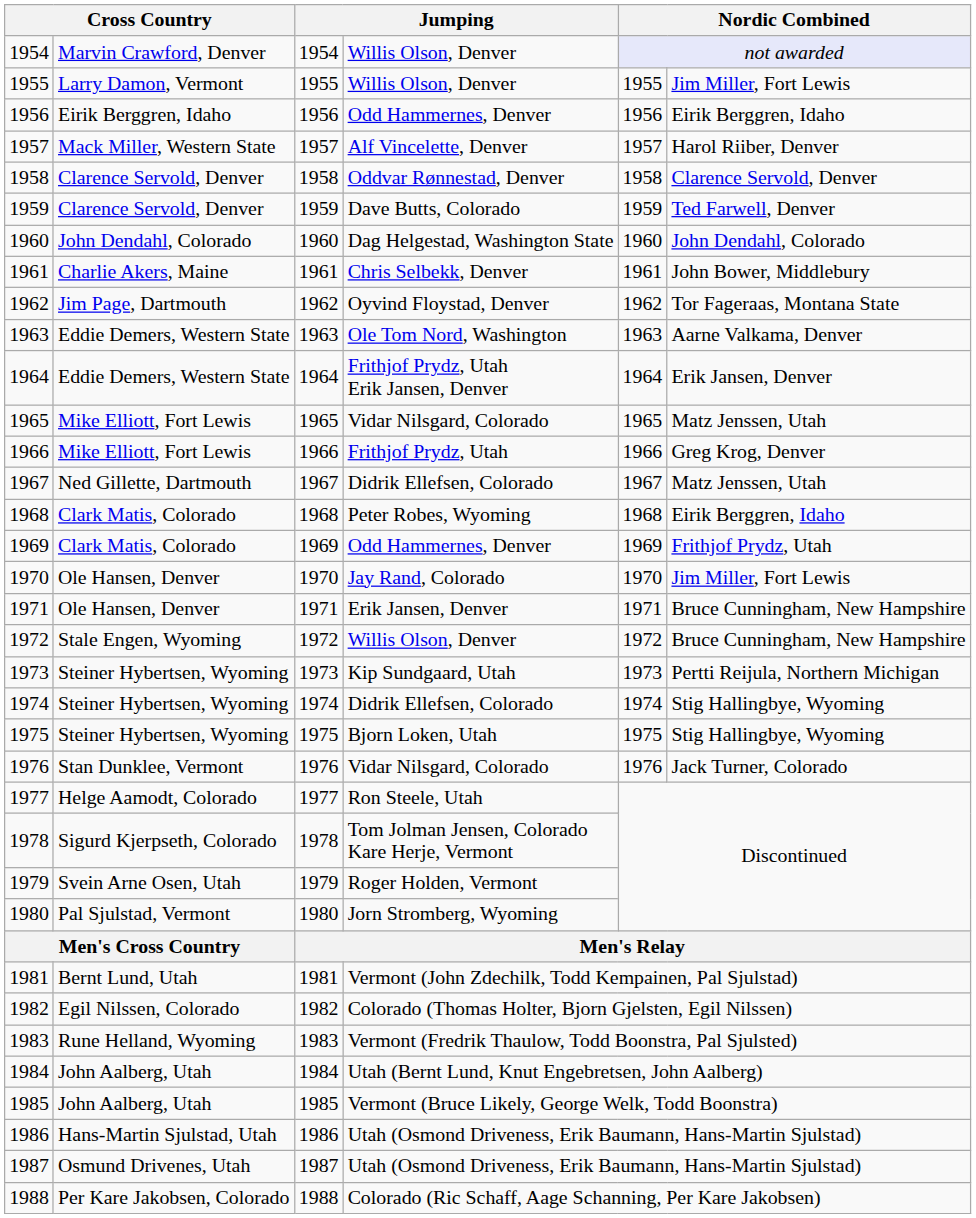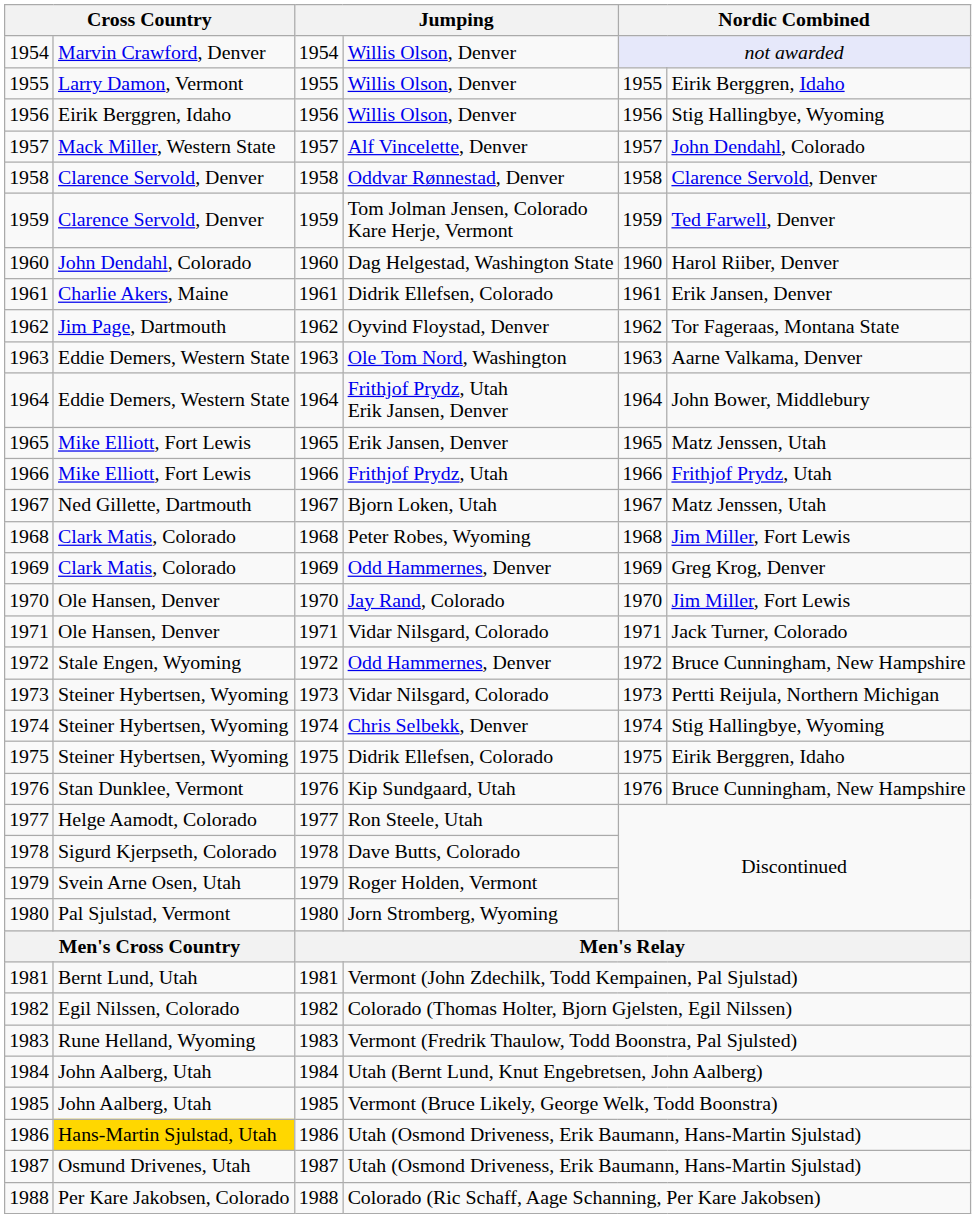(761, 83) Jim Miller, Fort Lewis -> (758, 83) Eirik Berggren, Idaho
(449, 114) Odd Hammernes, Denver -> (432, 114) Willis Olson, Denver
(758, 114) Eirik Berggren, Idaho -> (778, 114) Stig Hallingbye, Wyoming
(755, 146) Harol Riiber, Denver -> (768, 146) John Dendahl, Colorado
(434, 209) Dave Butts, Colorado -> (468, 220) Tom Jolman Jensen, Colorado Kare Herje, Vermont
(768, 240) John Dendahl, Colorado -> (755, 262) Harol Riiber, Denver
(438, 271) Chris Selbekk, Denver -> (450, 294) Didrik Ellefsen, Colorado
(771, 271) John Bower, Middlebury -> (752, 294) Erik Jansen, Denver
(752, 377) Erik Jansen, Denver -> (771, 399) John Bower, Middlebury
(448, 420) Vidar Nilsgard, Colorado -> (428, 442) Erik Jansen, Denver
(748, 451) Greg Krog, Denver -> (752, 473) Frithjof Prydz, Utah
(450, 483) Didrik Ellefsen, Colorado -> (422, 505) Bjorn Loken, Utah
(758, 514) Eirik Berggren, Idaho -> (761, 536) Jim Miller, Fort Lewis
(752, 545) Frithjof Prydz, Utah -> (748, 568) Greg Krog, Denver
(428, 608) Erik Jansen, Denver -> (448, 631) Vidar Nilsgard, Colorado
(819, 608) Bruce Cunningham, New Hampshire -> (759, 631) Jack Turner, Colorado
(432, 640) Willis Olson, Denver -> (449, 662) Odd Hammernes, Denver
(432, 671) Kip Sundgaard, Utah -> (448, 694) Vidar Nilsgard, Colorado
(450, 703) Didrik Ellefsen, Colorado -> (438, 725) Chris Selbekk, Denver
(422, 734) Bjorn Loken, Utah -> (450, 757) Didrik Ellefsen, Colorado
(778, 734) Stig Hallingbye, Wyoming -> (758, 757) Eirik Berggren, Idaho
(448, 766) Vidar Nilsgard, Colorado -> (432, 788) Kip Sundgaard, Utah
(759, 766) Jack Turner, Colorado -> (819, 788) Bruce Cunningham, New Hampshire
(468, 840) Tom Jolman Jensen, Colorado Kare Herje, Vermont -> (434, 851) Dave Butts, Colorado
(167, 1134) no background -> (167, 1134) gold background
